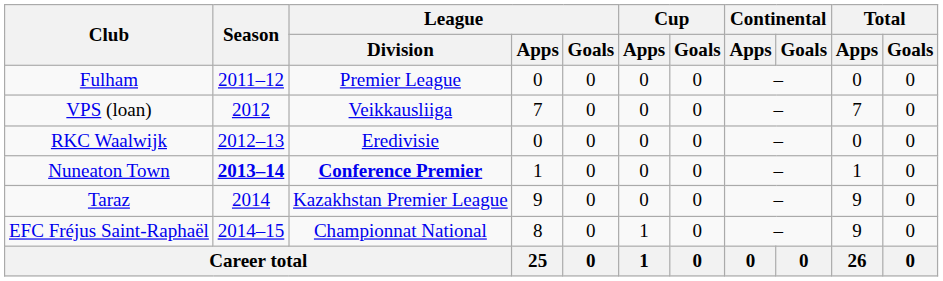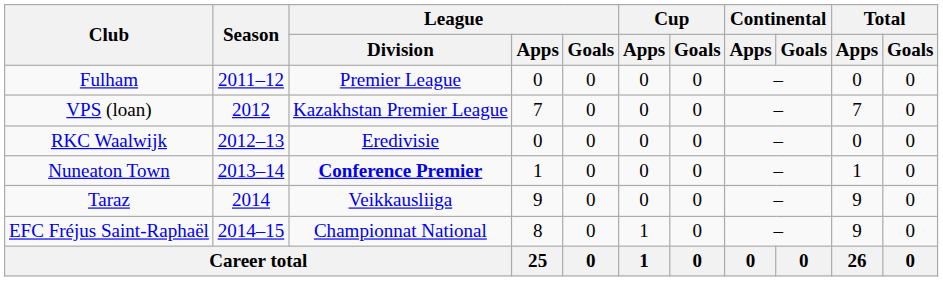(400, 110) Veikkausliiga -> (400, 110) Kazakhstan Premier League
(251, 170) bold -> (251, 170) normal
(400, 200) Kazakhstan Premier League -> (400, 200) Veikkausliiga
